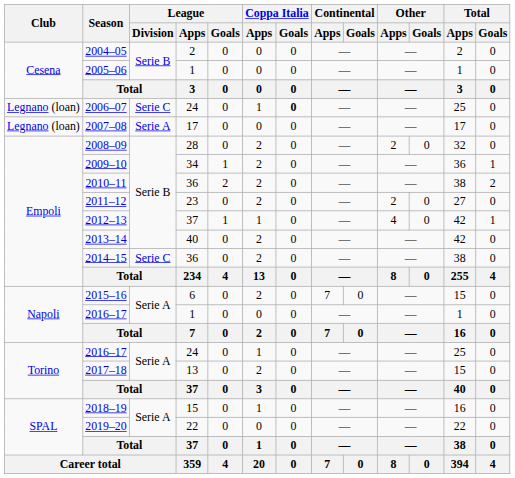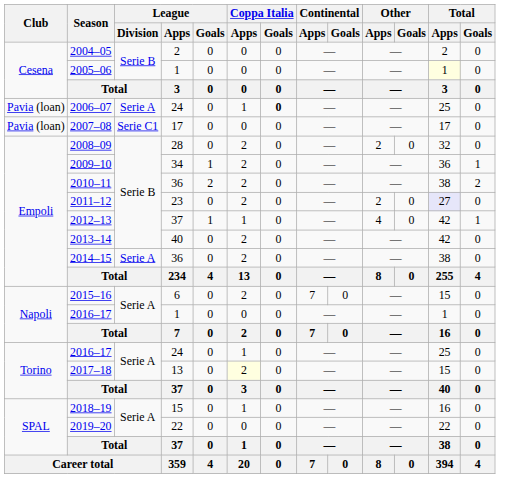(460, 70) no background -> (445, 70) lightyellow background
(43, 107) Legnano (loan) -> (36, 107) Pavia (loan)
(153, 107) Serie C -> (138, 107) Serie A
(43, 126) Legnano (loan) -> (36, 126) Pavia (loan)
(153, 126) Serie A -> (138, 126) Serie C1
(460, 201) no background -> (445, 201) lavender background
(153, 257) Serie C -> (138, 257) Serie A
(259, 370) no background -> (244, 370) lightyellow background
